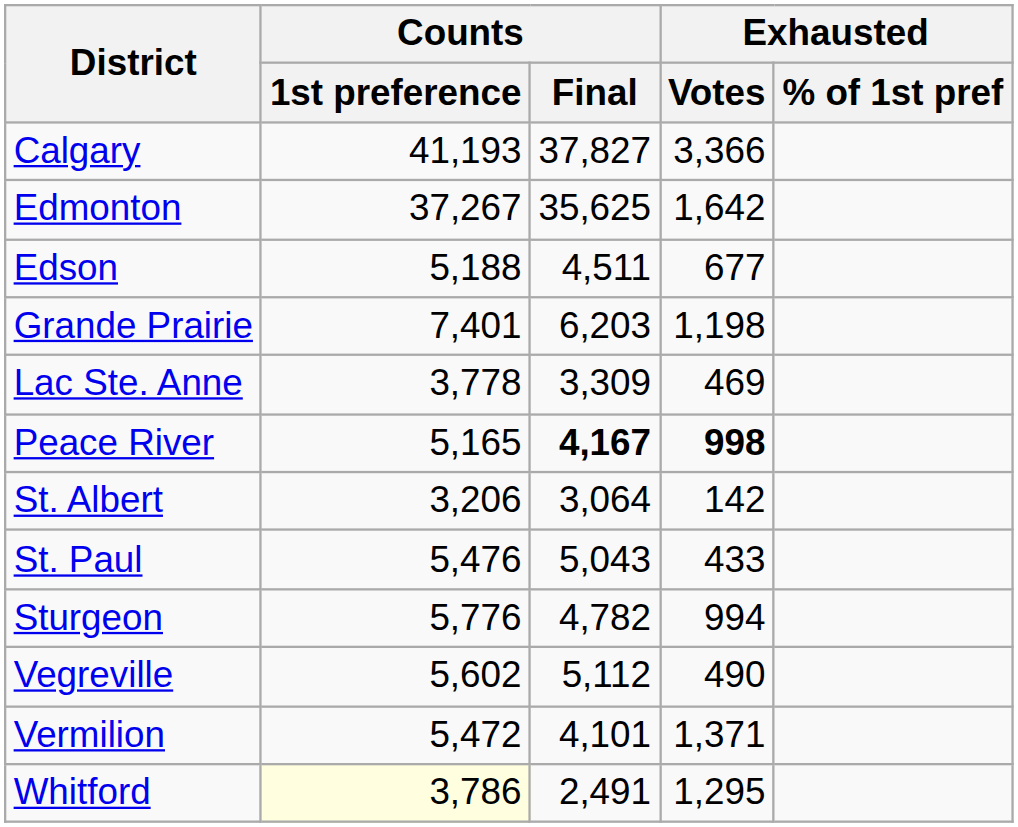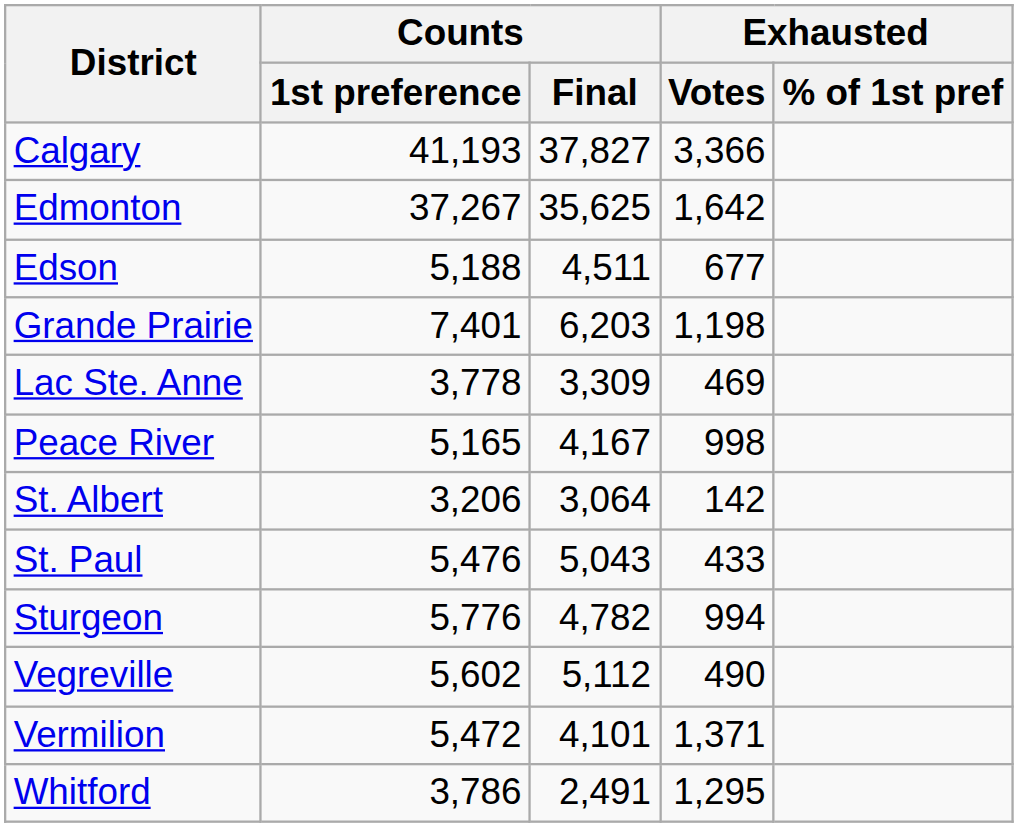(605, 442) bold -> (605, 442) normal
(735, 442) bold -> (735, 442) normal
(475, 792) lightyellow background -> (475, 792) no background
